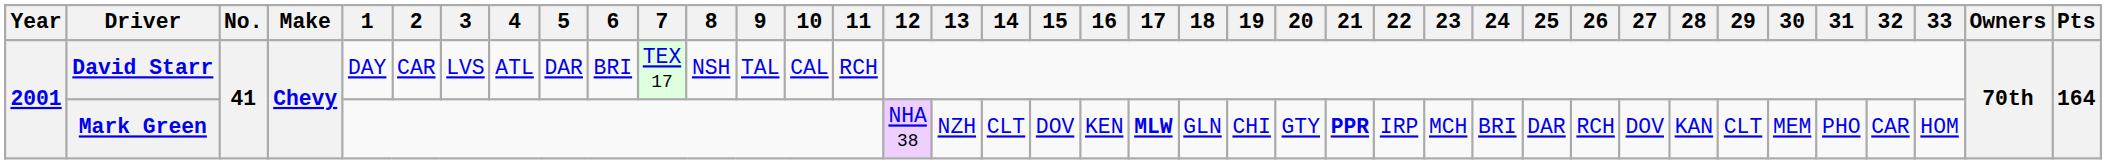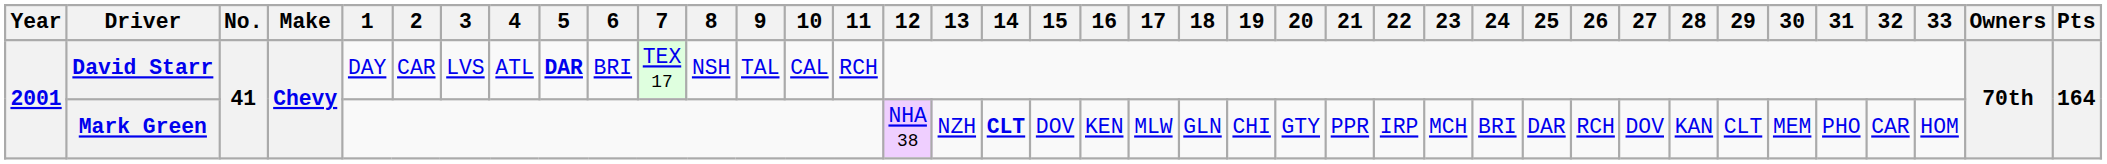(564, 69) normal -> (564, 69) bold
(1006, 128) normal -> (1006, 128) bold
(1153, 128) bold -> (1153, 128) normal
(1350, 128) bold -> (1350, 128) normal
